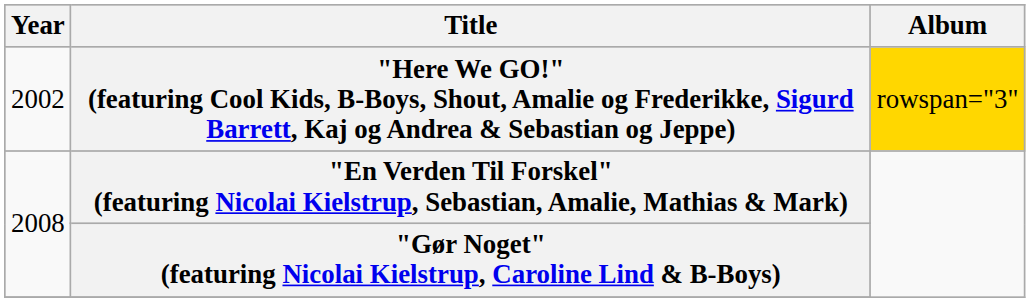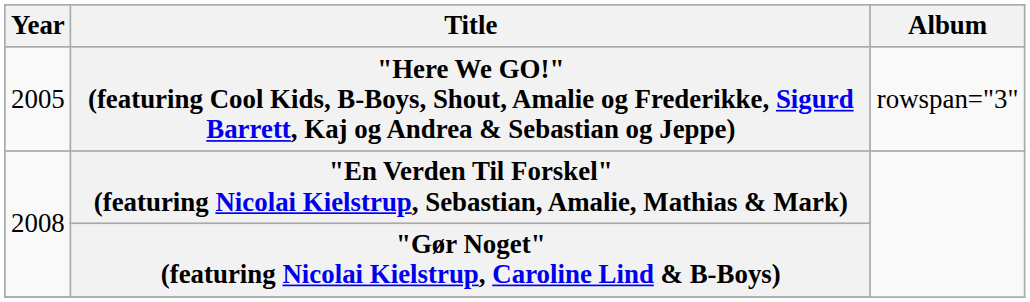(38, 98) 2002 -> (38, 98) 2005
(948, 98) gold background -> (948, 98) no background
